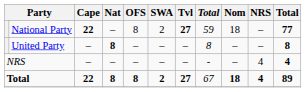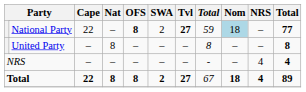(88, 29) bold -> (88, 29) normal
(136, 29) normal -> (136, 29) bold
(235, 29) no background -> (235, 29) lightblue background
(113, 45) bold -> (113, 45) normal
